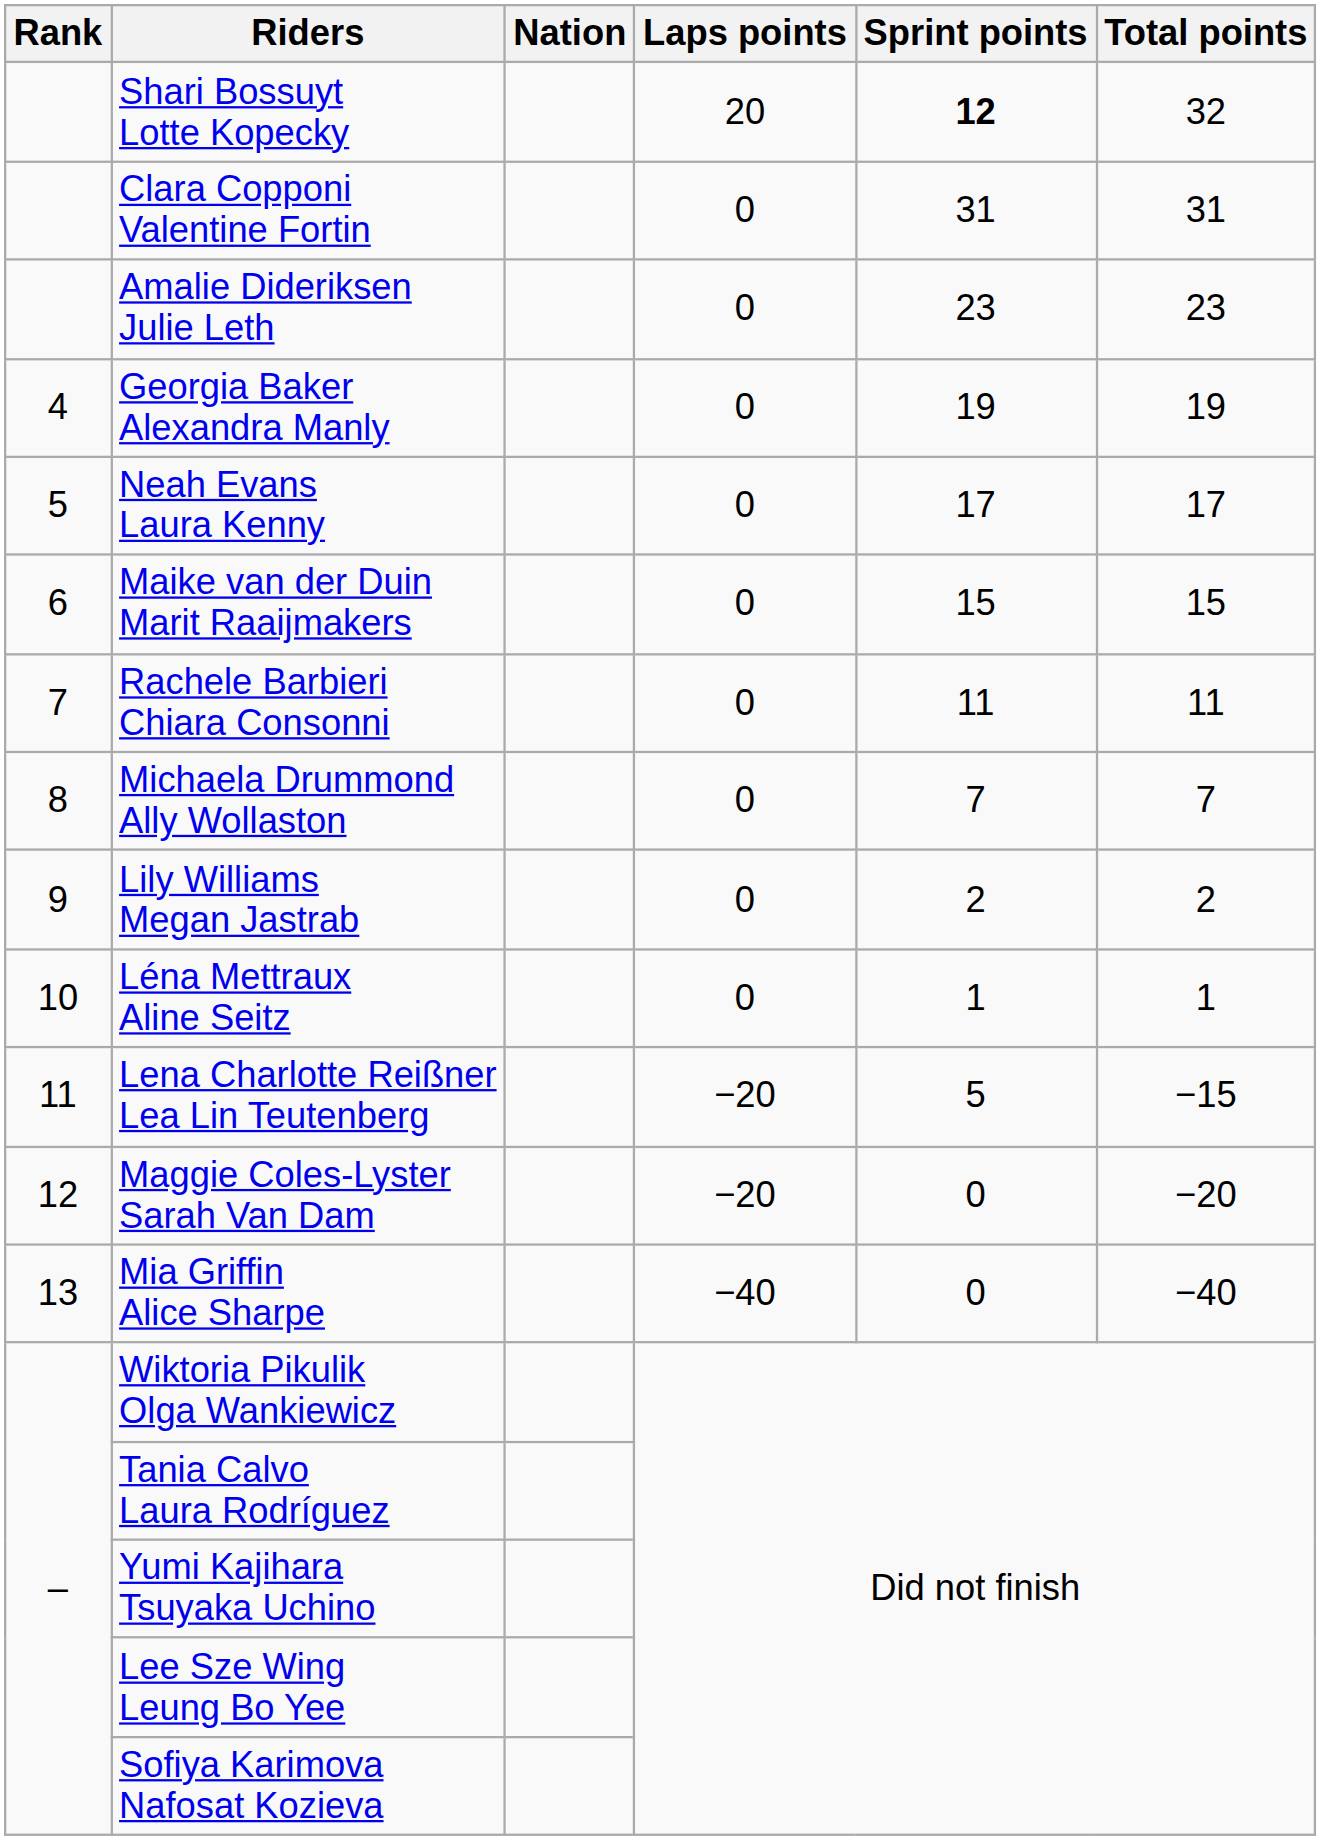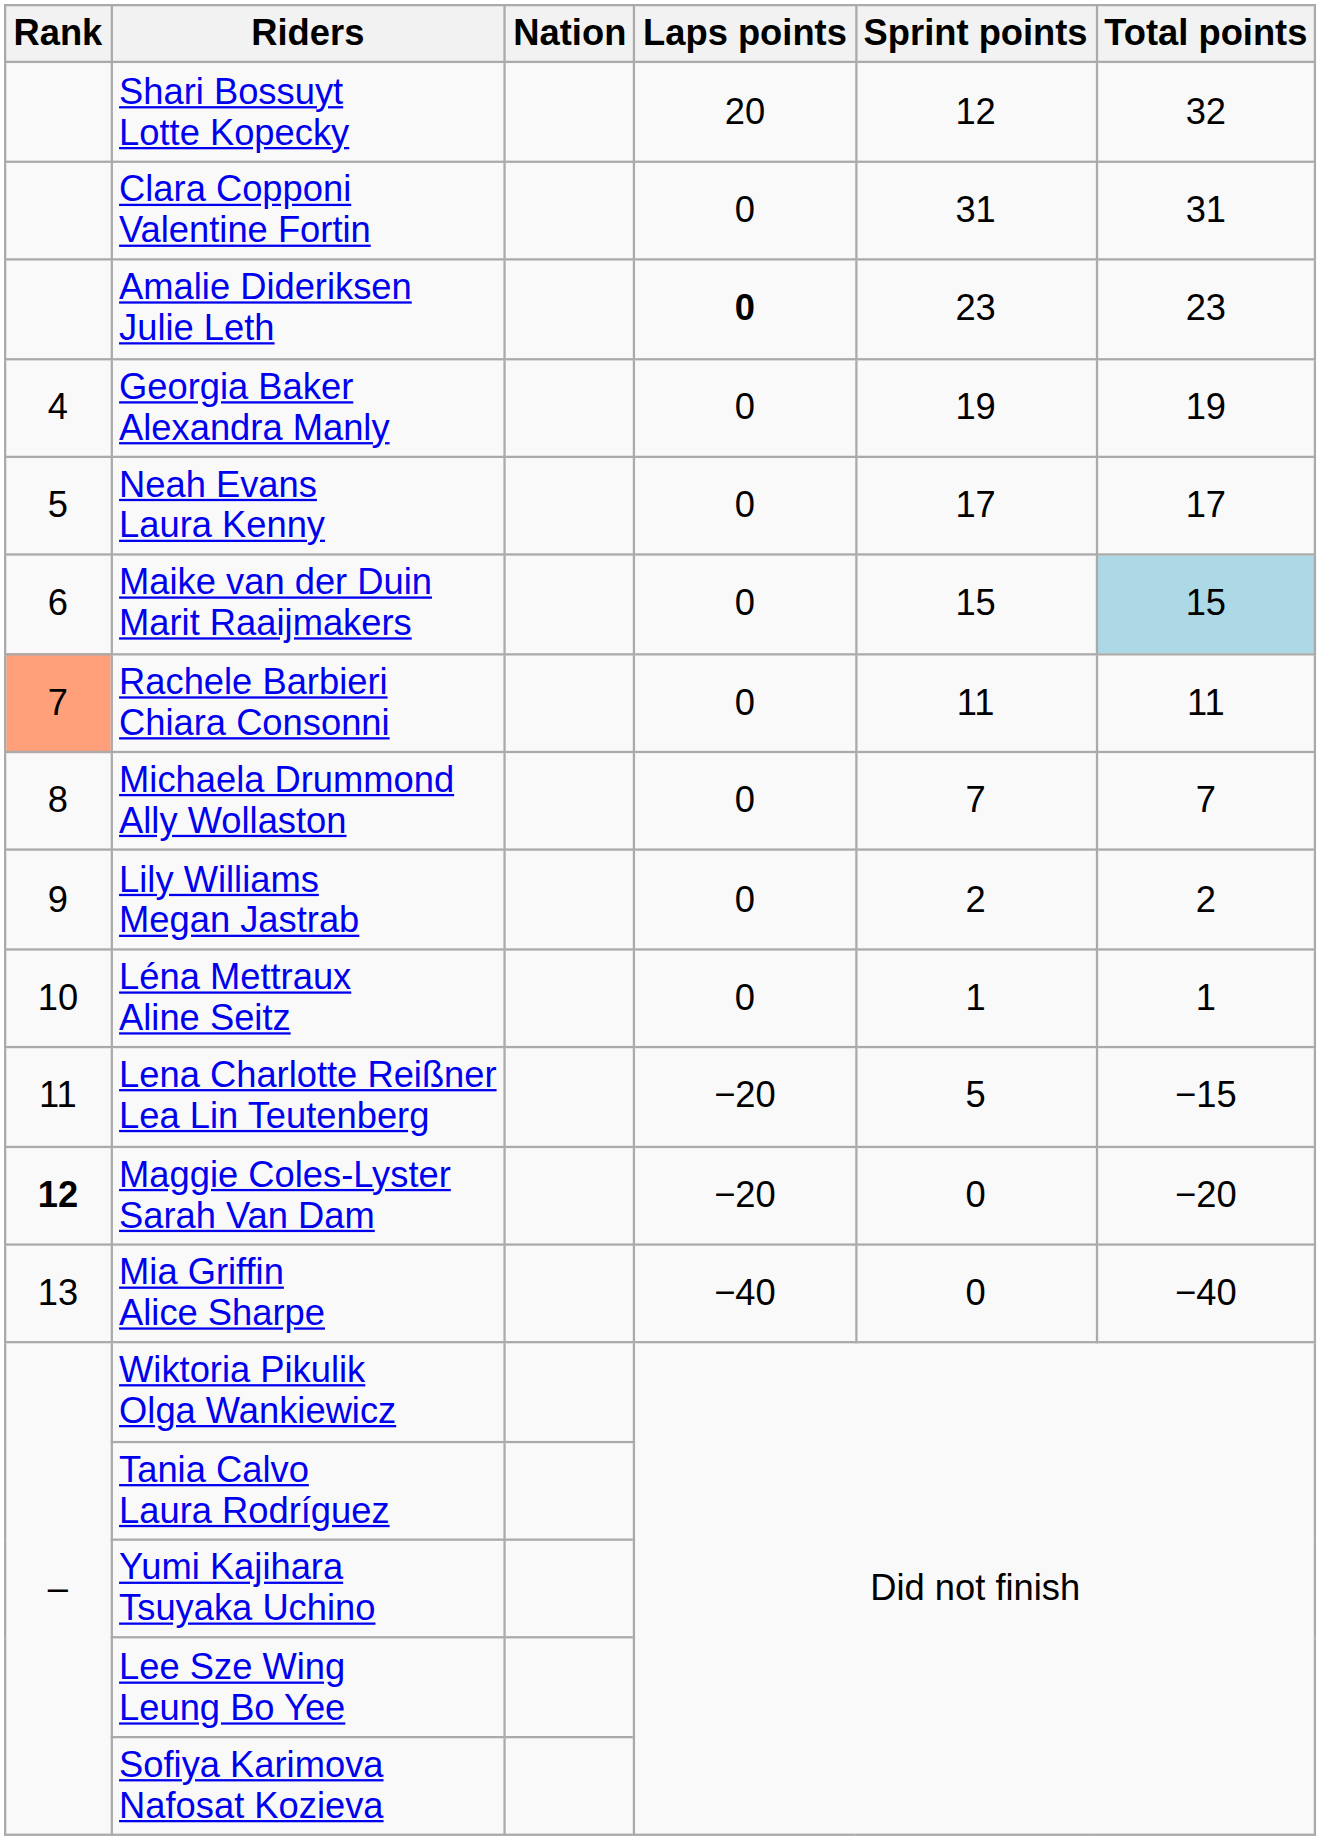(976, 111) bold -> (976, 111) normal
(745, 308) normal -> (745, 308) bold
(1206, 603) no background -> (1206, 603) lightblue background
(58, 702) no background -> (58, 702) lightsalmon background
(58, 1194) normal -> (58, 1194) bold
